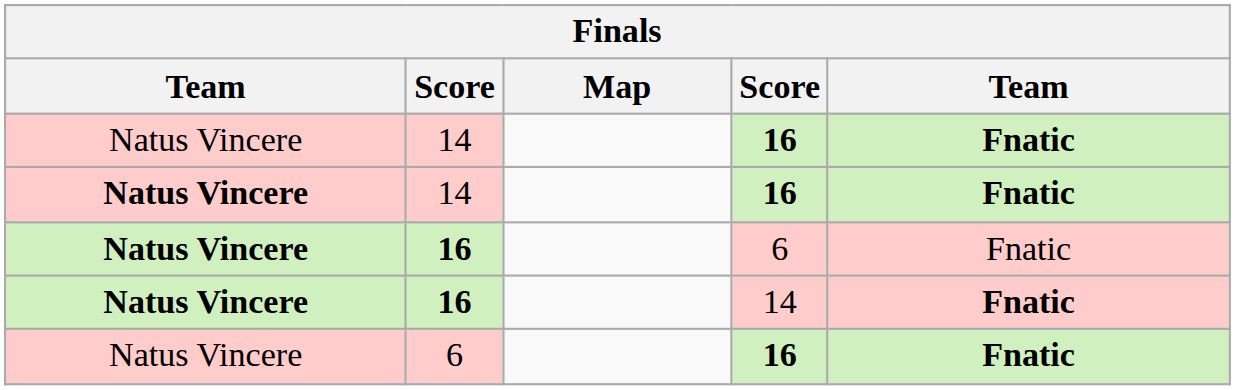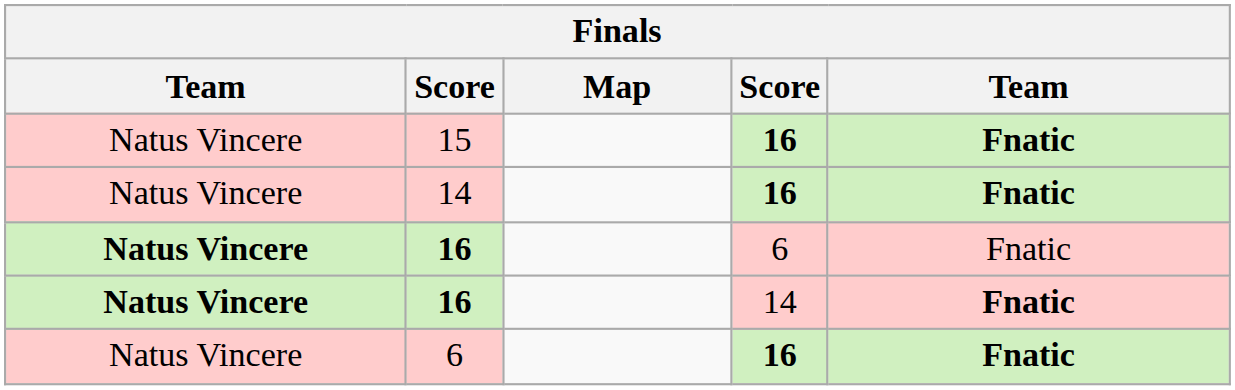(455, 139) 14 -> (455, 139) 15
(206, 193) bold -> (206, 193) normal
